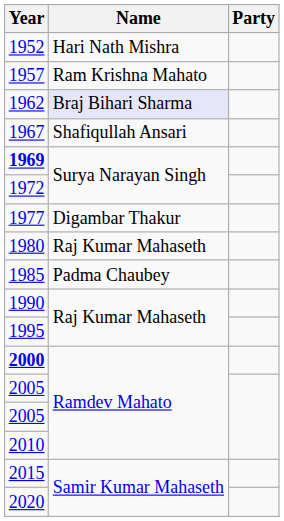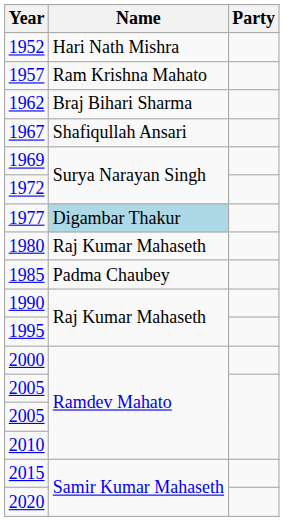(122, 103) lavender background -> (122, 103) no background
(27, 160) bold -> (27, 160) normal
(117, 217) no background -> (117, 217) lightblue background
(27, 359) bold -> (27, 359) normal
